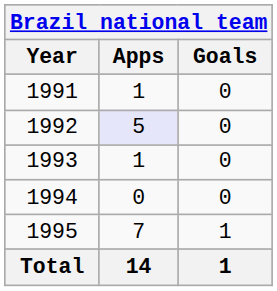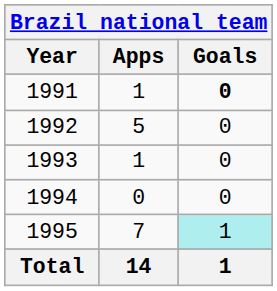(225, 92) normal -> (225, 92) bold
(139, 127) lavender background -> (139, 127) no background
(225, 232) no background -> (225, 232) paleturquoise background
